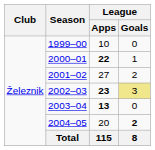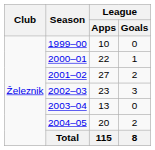(104, 59) bold -> (104, 59) normal
(104, 91) bold -> (104, 91) normal
(134, 91) khaki background -> (134, 91) no background
(104, 106) bold -> (104, 106) normal
(134, 122) bold -> (134, 122) normal
